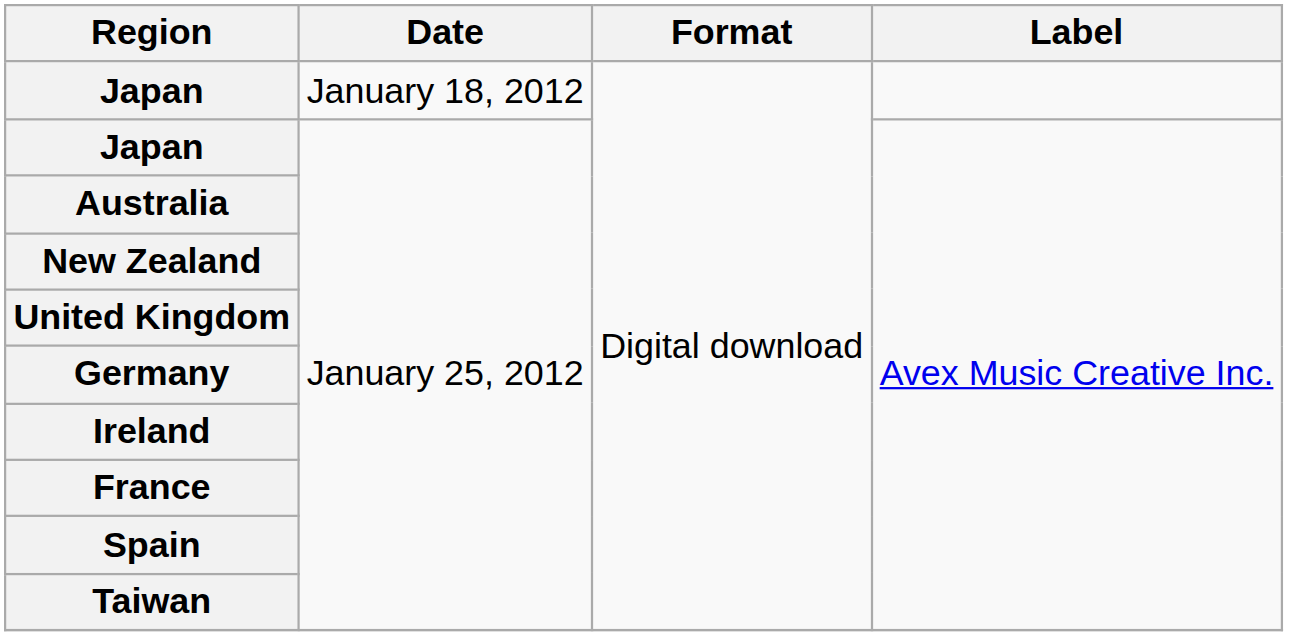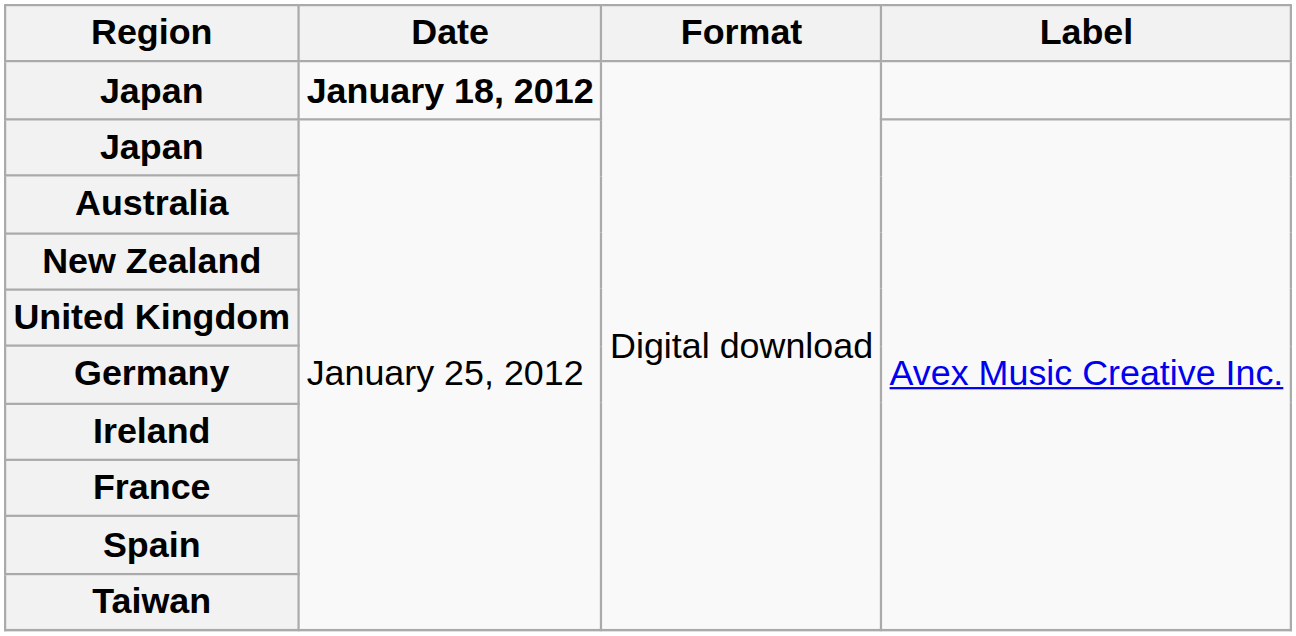(445, 89) normal -> (450, 89) bold
